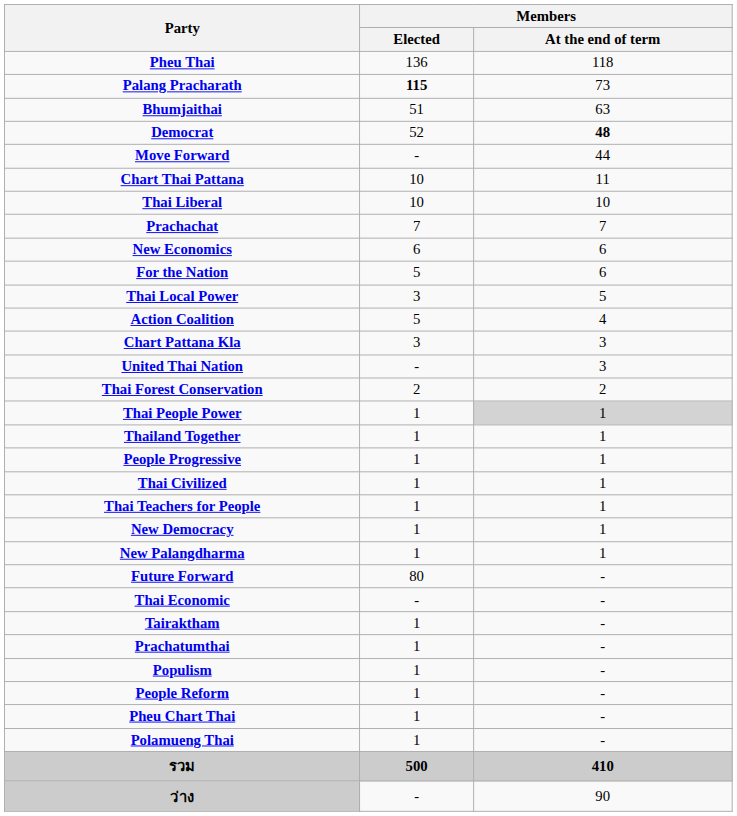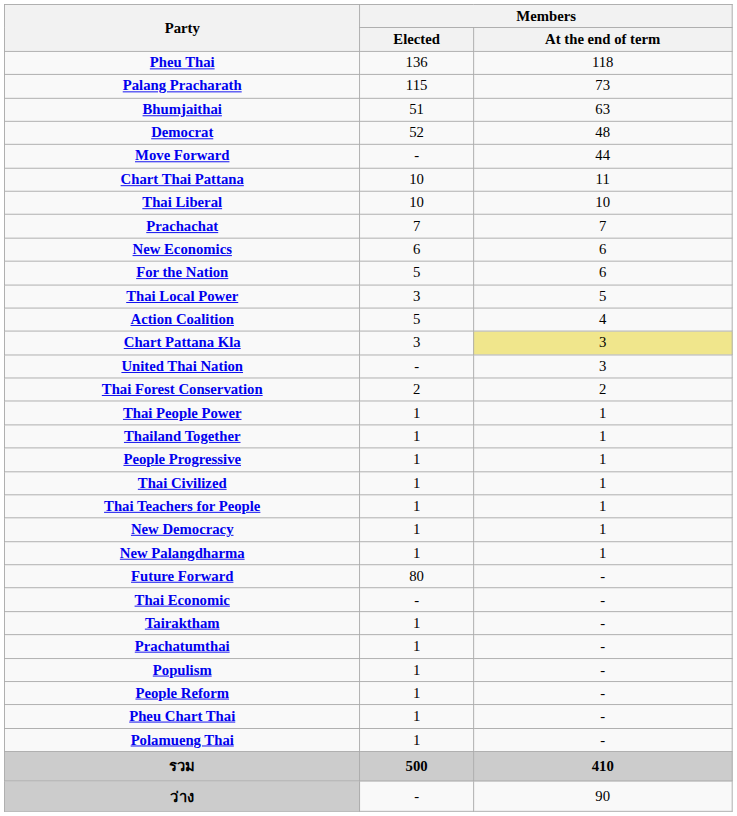(417, 86) bold -> (417, 86) normal
(603, 132) bold -> (603, 132) normal
(603, 343) no background -> (603, 343) khaki background
(603, 413) lightgrey background -> (603, 413) no background
